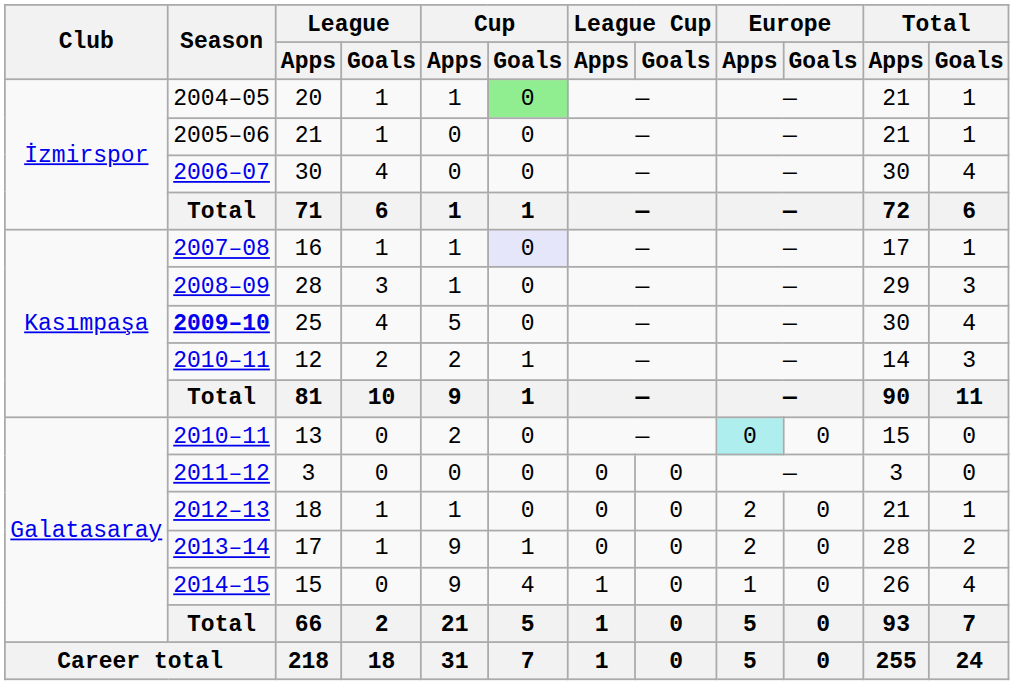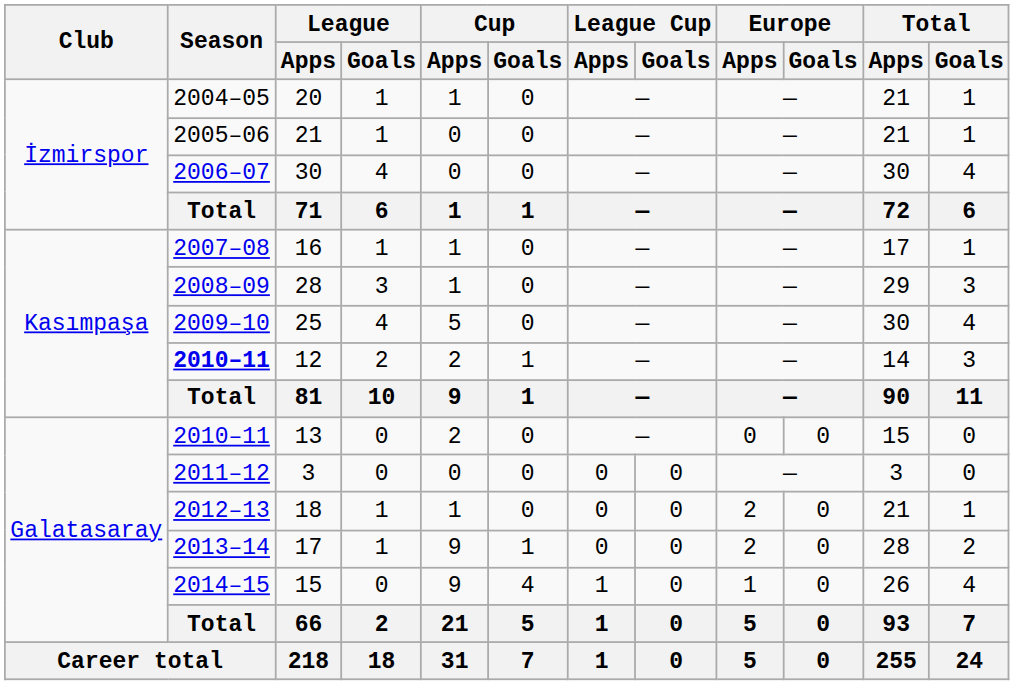(528, 99) lightgreen background -> (528, 99) no background
(528, 249) lavender background -> (528, 249) no background
(222, 324) bold -> (222, 324) normal
(222, 361) normal -> (222, 361) bold
(750, 436) paleturquoise background -> (750, 436) no background
